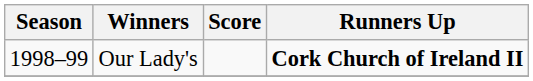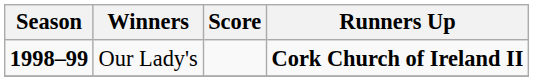(49, 57) normal -> (49, 57) bold
